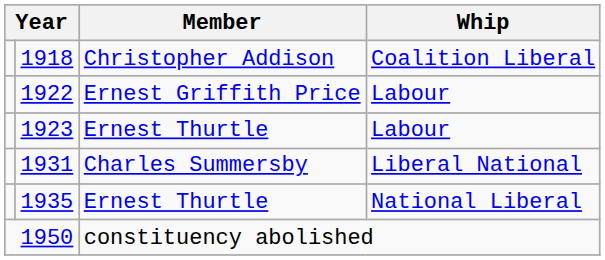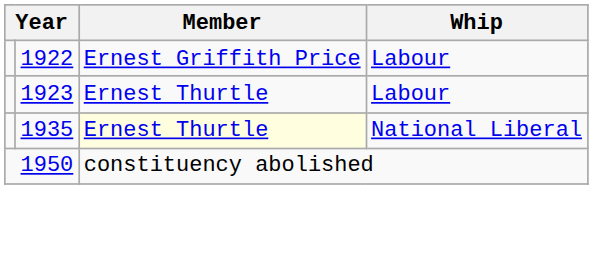- row: (47, 59)
- row: (47, 166)
(176, 202) no background -> (176, 130) lightyellow background
